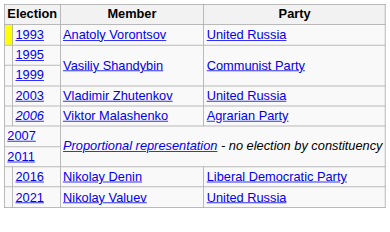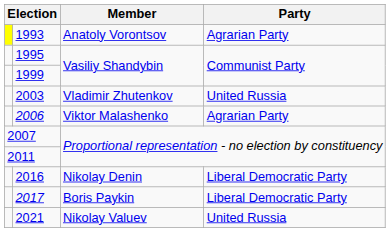(247, 34) United Russia -> (248, 34) Agrarian Party
+ row: (30, 197)
